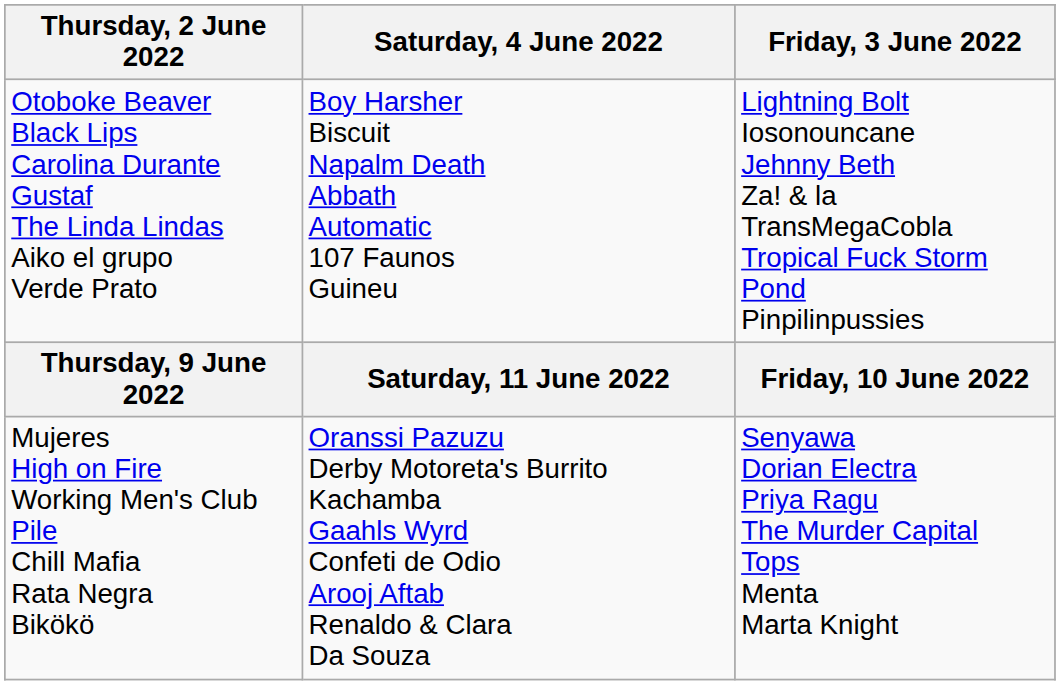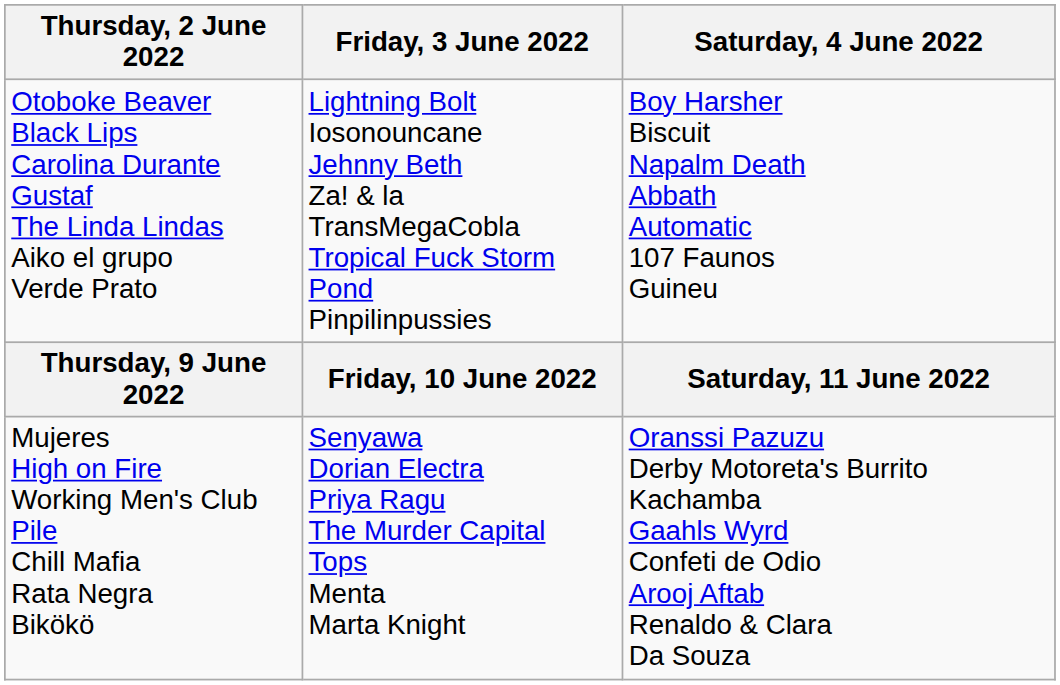columns swapped: (895, 42) <-> (518, 42)
